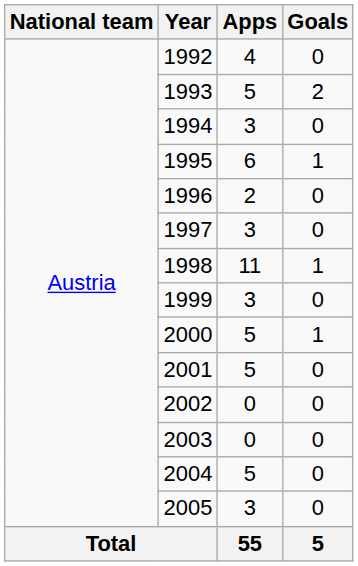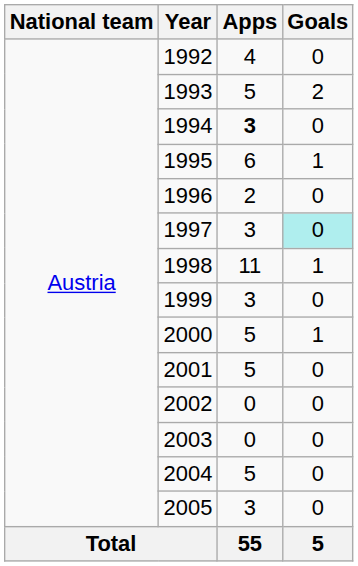(250, 126) normal -> (250, 126) bold
(318, 230) no background -> (318, 230) paleturquoise background
